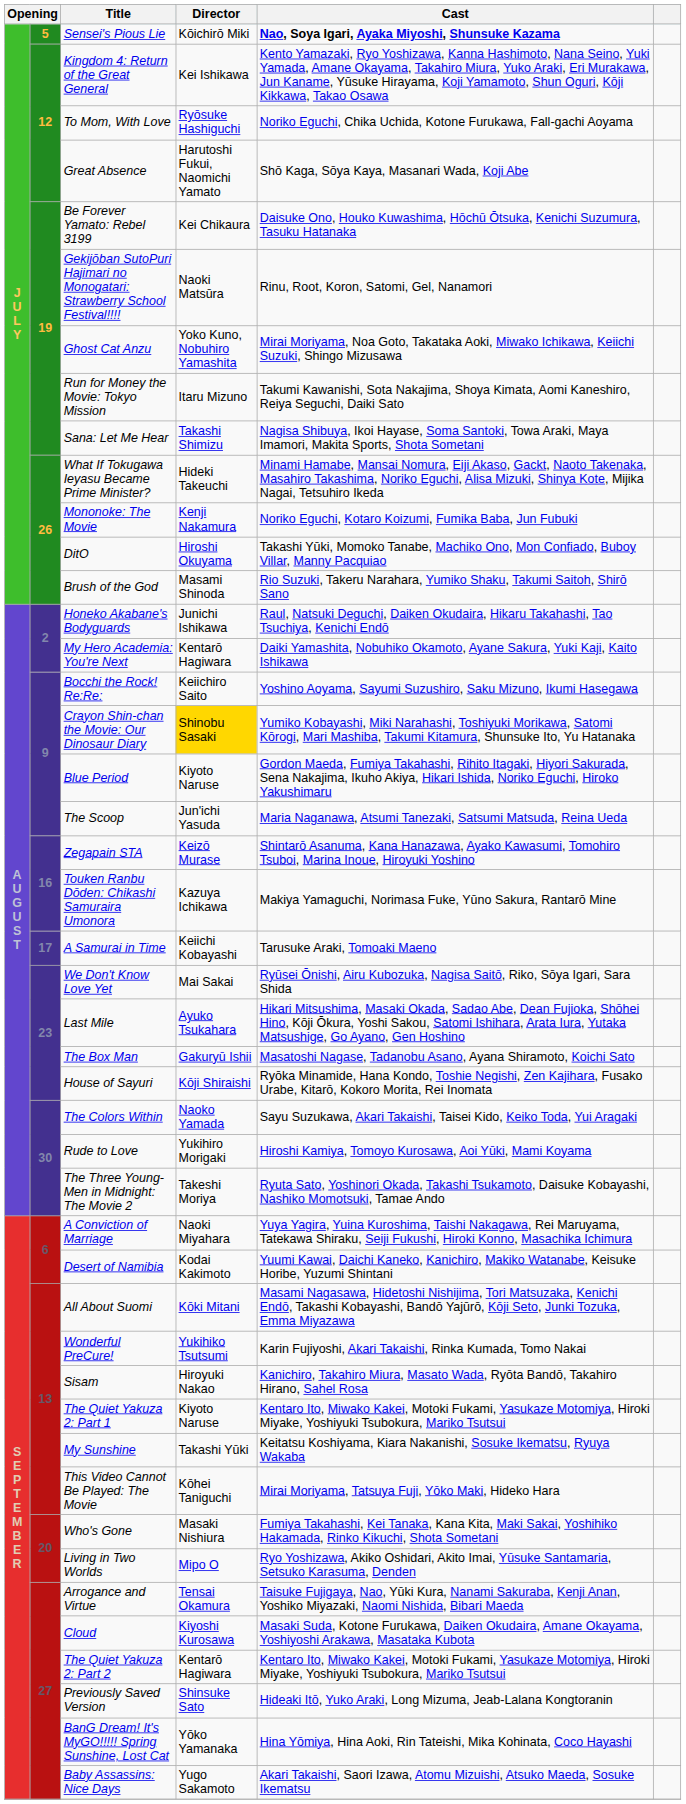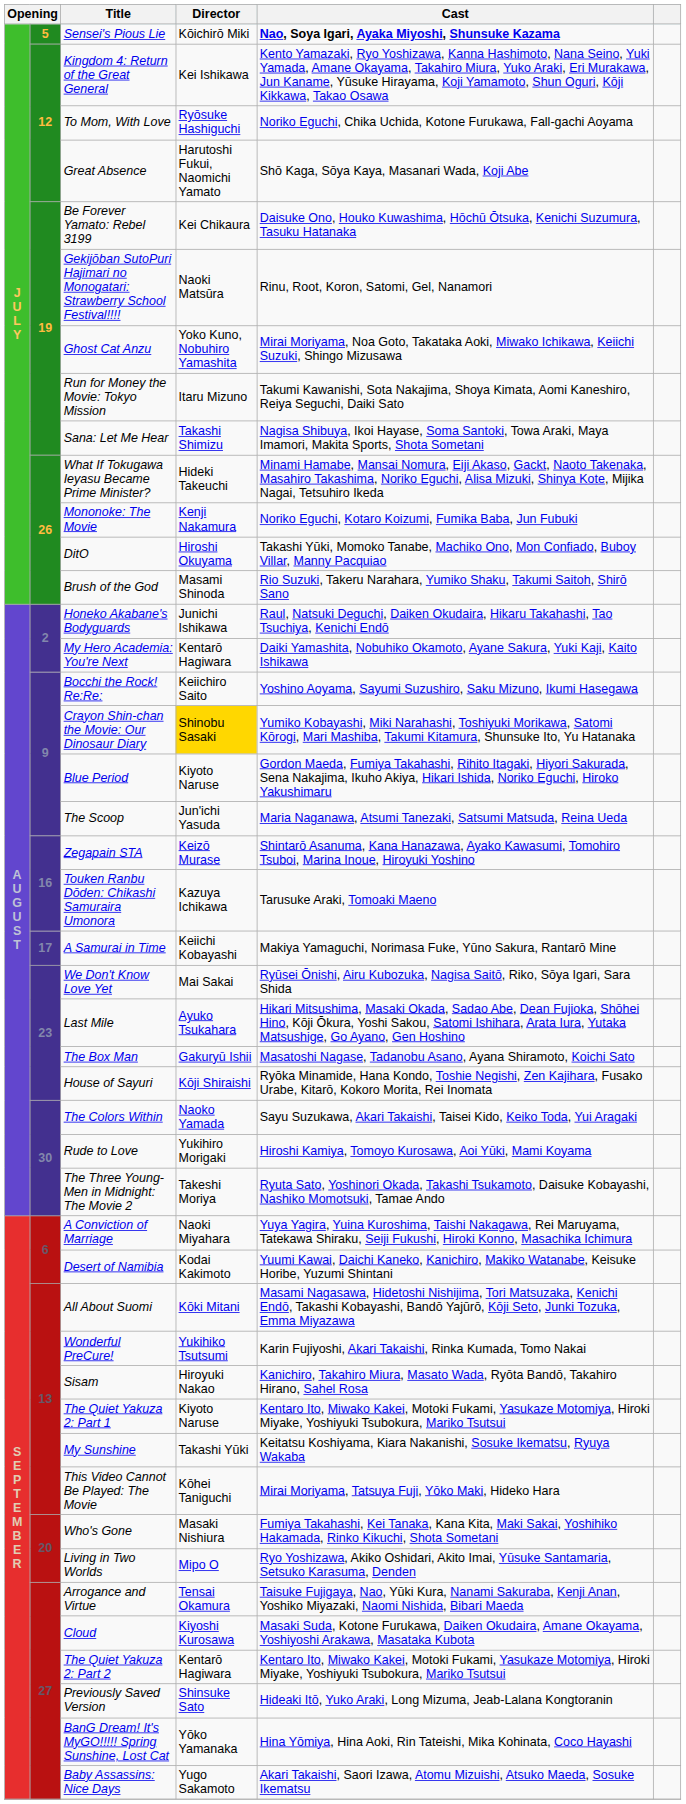(438, 900) Makiya Yamaguchi, Norimasa Fuke, Yūno Sakura, Rantarō Mine -> (348, 900) Tarusuke Araki, Tomoaki Maeno
(348, 948) Tarusuke Araki, Tomoaki Maeno -> (438, 948) Makiya Yamaguchi, Norimasa Fuke, Yūno Sakura, Rantarō Mine
